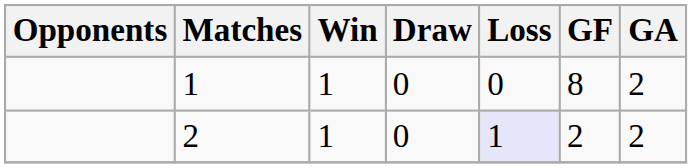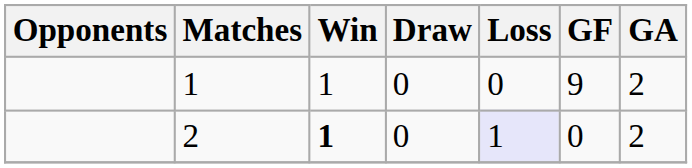(575, 83) 8 -> (575, 83) 9
(326, 135) normal -> (326, 135) bold
(575, 135) 2 -> (575, 135) 0
